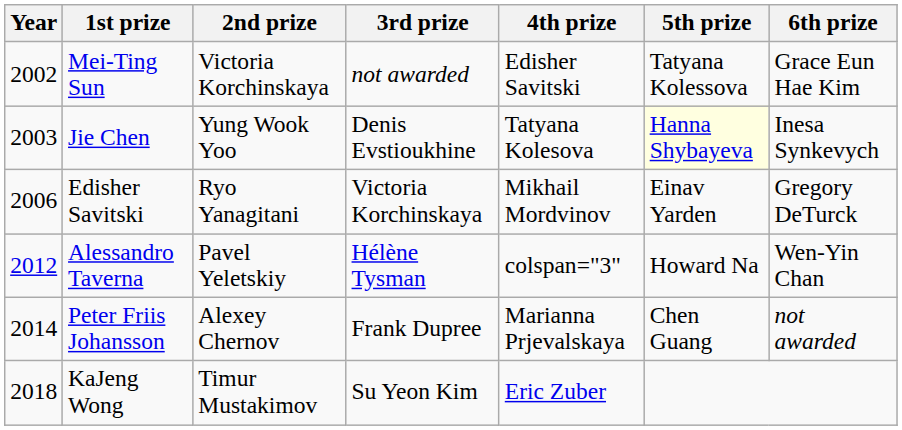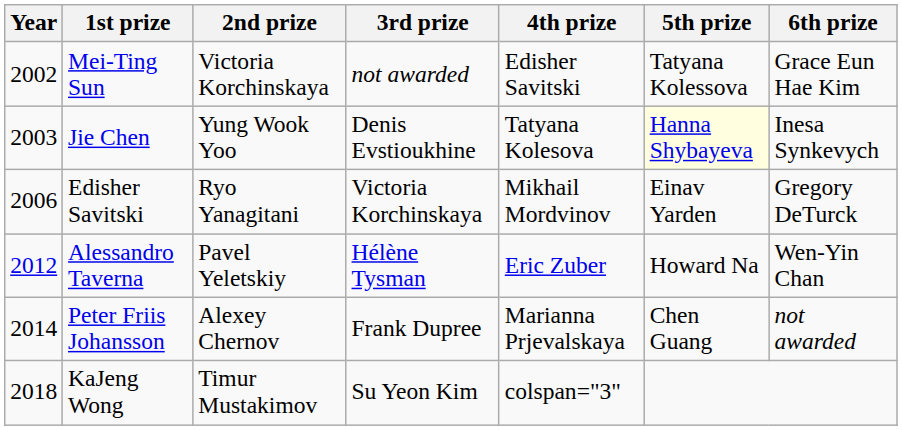(563, 264) colspan="3" -> (555, 264) Eric Zuber
(555, 392) Eric Zuber -> (563, 392) colspan="3"
